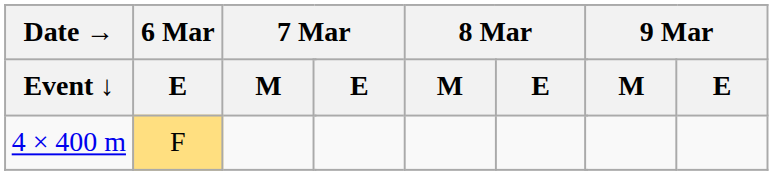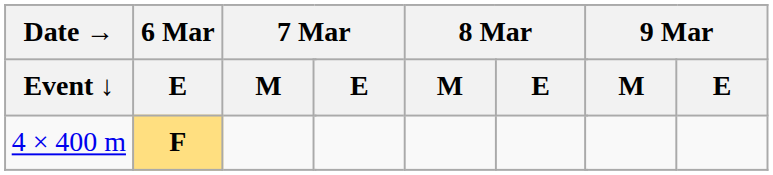(178, 141) normal -> (178, 141) bold
